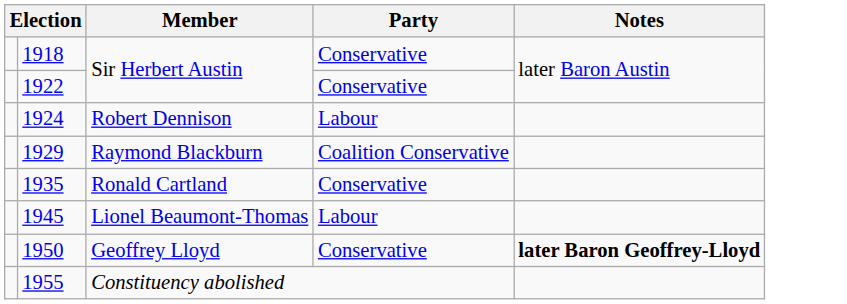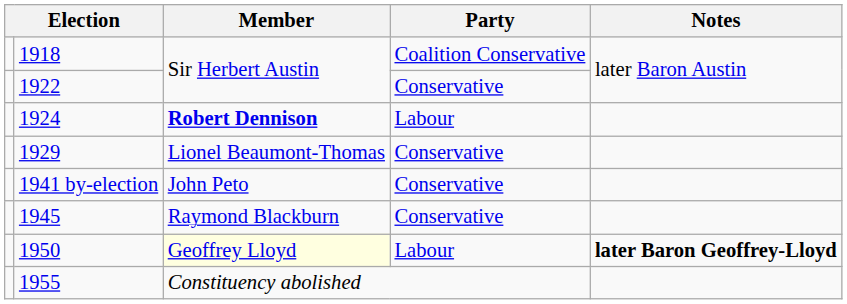(372, 53) Conservative -> (490, 53) Coalition Conservative
(161, 119) normal -> (243, 119) bold
(177, 151) Raymond Blackburn -> (276, 151) Lionel Beaumont-Thomas
(413, 151) Coalition Conservative -> (449, 151) Conservative
- row: (43, 184)
+ row: (89, 184)
(200, 217) Lionel Beaumont-Thomas -> (253, 217) Raymond Blackburn
(348, 217) Labour -> (449, 217) Conservative
(155, 250) no background -> (232, 250) lightyellow background
(372, 250) Conservative -> (424, 250) Labour
